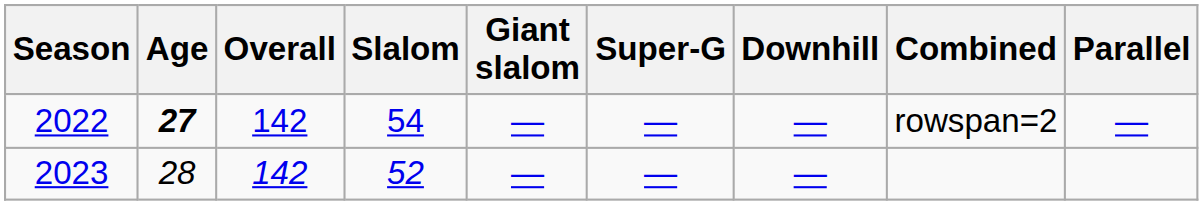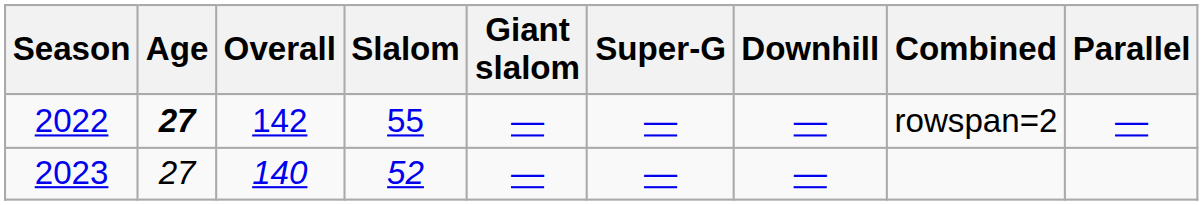(405, 120) 54 -> (405, 120) 55
(177, 173) 28 -> (177, 173) 27
(280, 173) 142 -> (280, 173) 140
